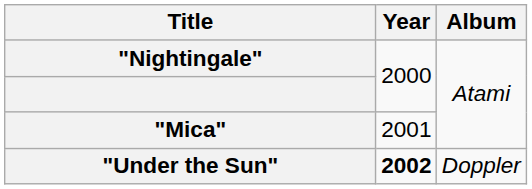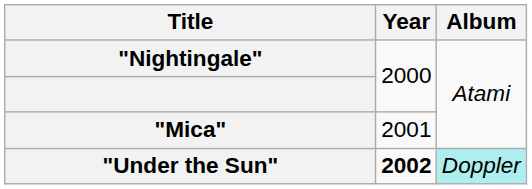(481, 165) no background -> (481, 165) paleturquoise background
